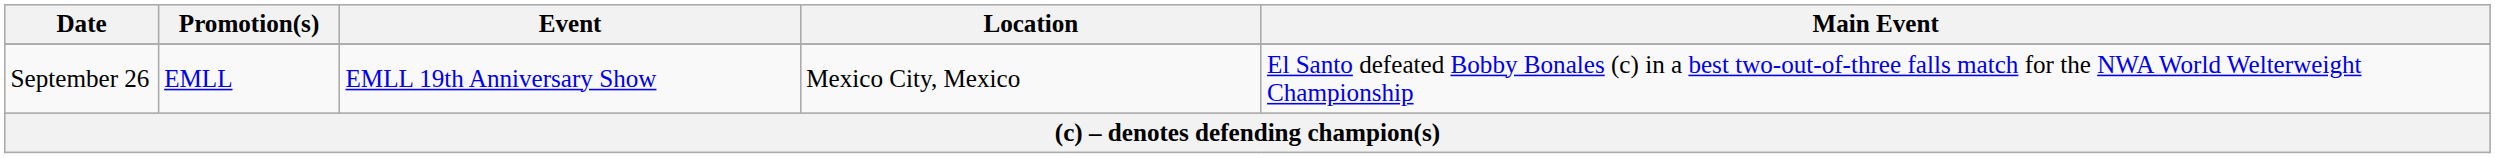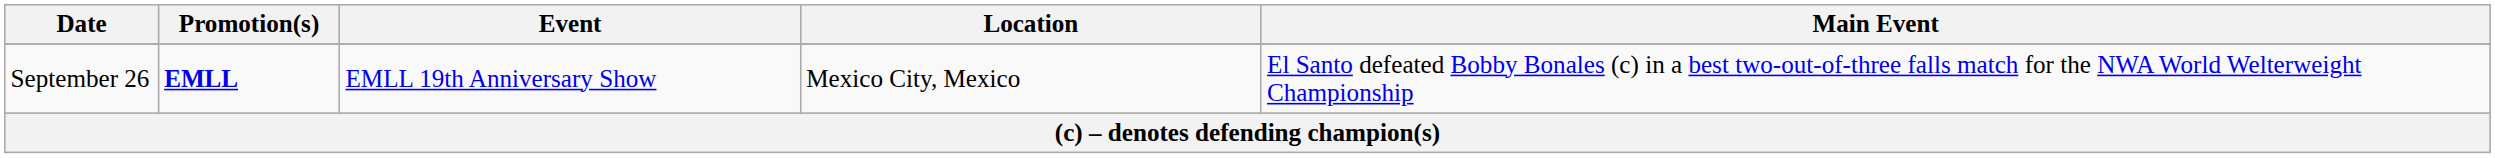(198, 78) normal -> (201, 78) bold
